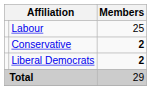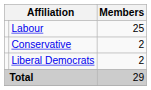(141, 45) bold -> (141, 45) normal
(141, 61) bold -> (141, 61) normal
